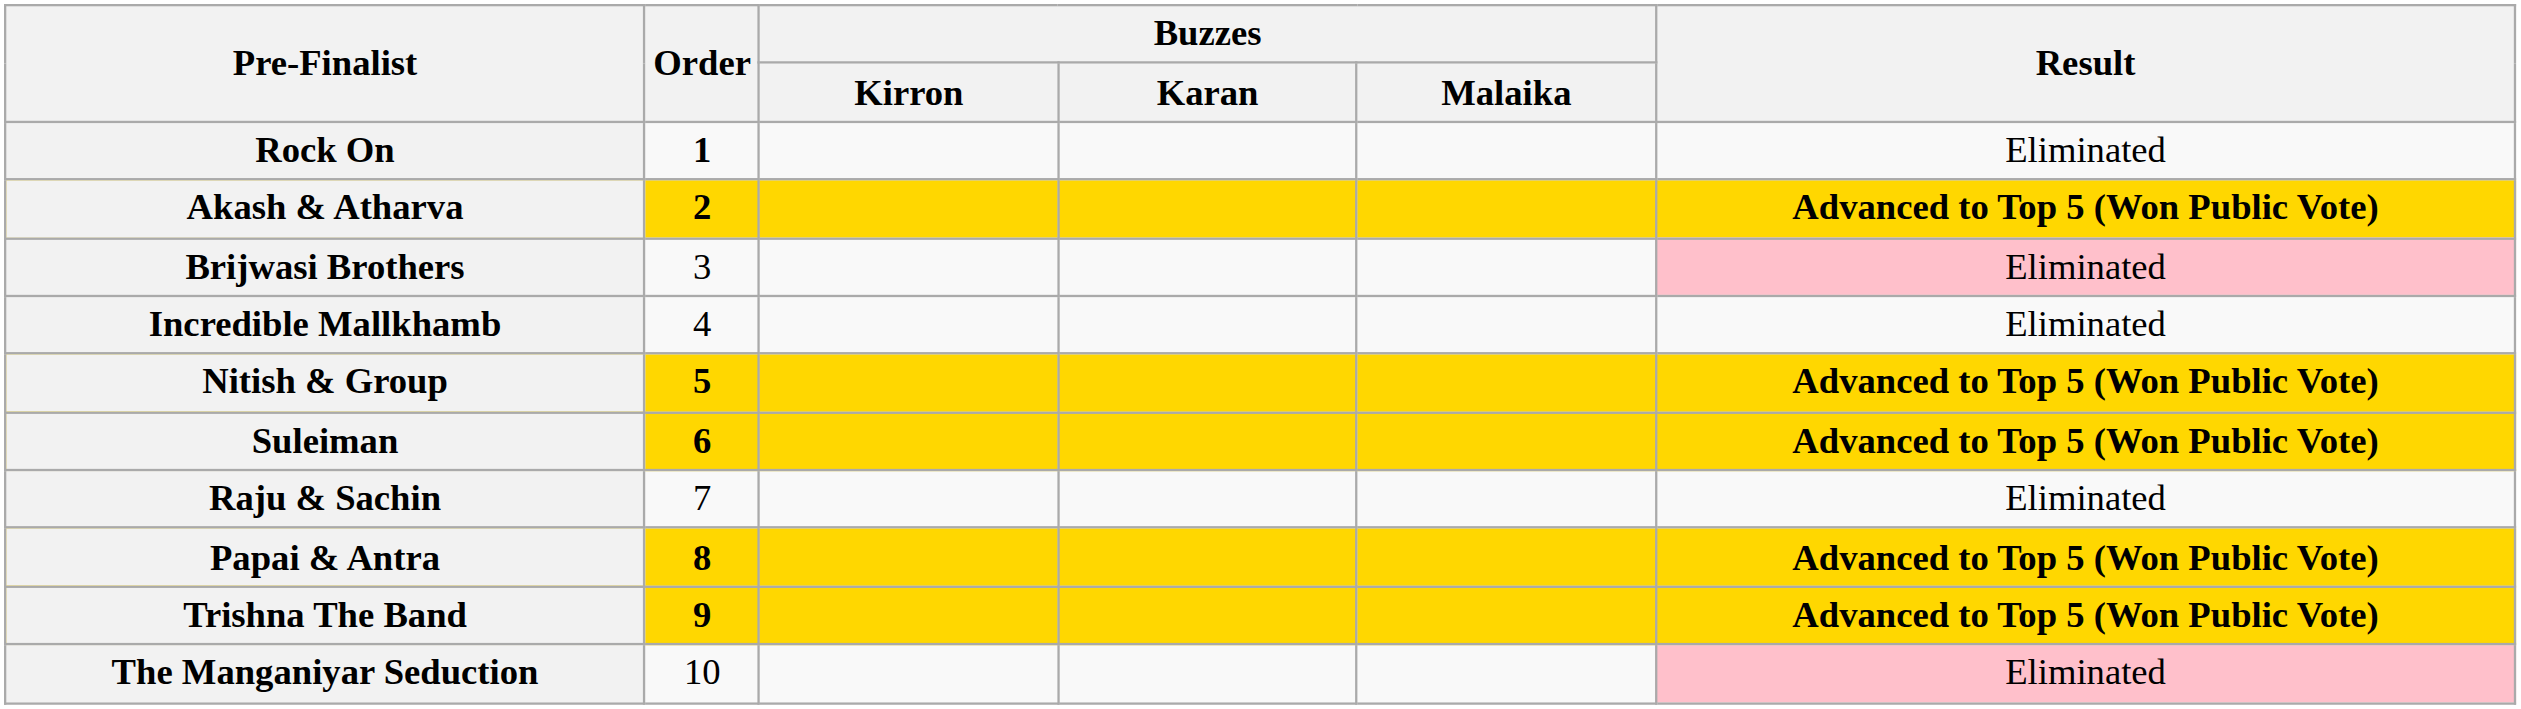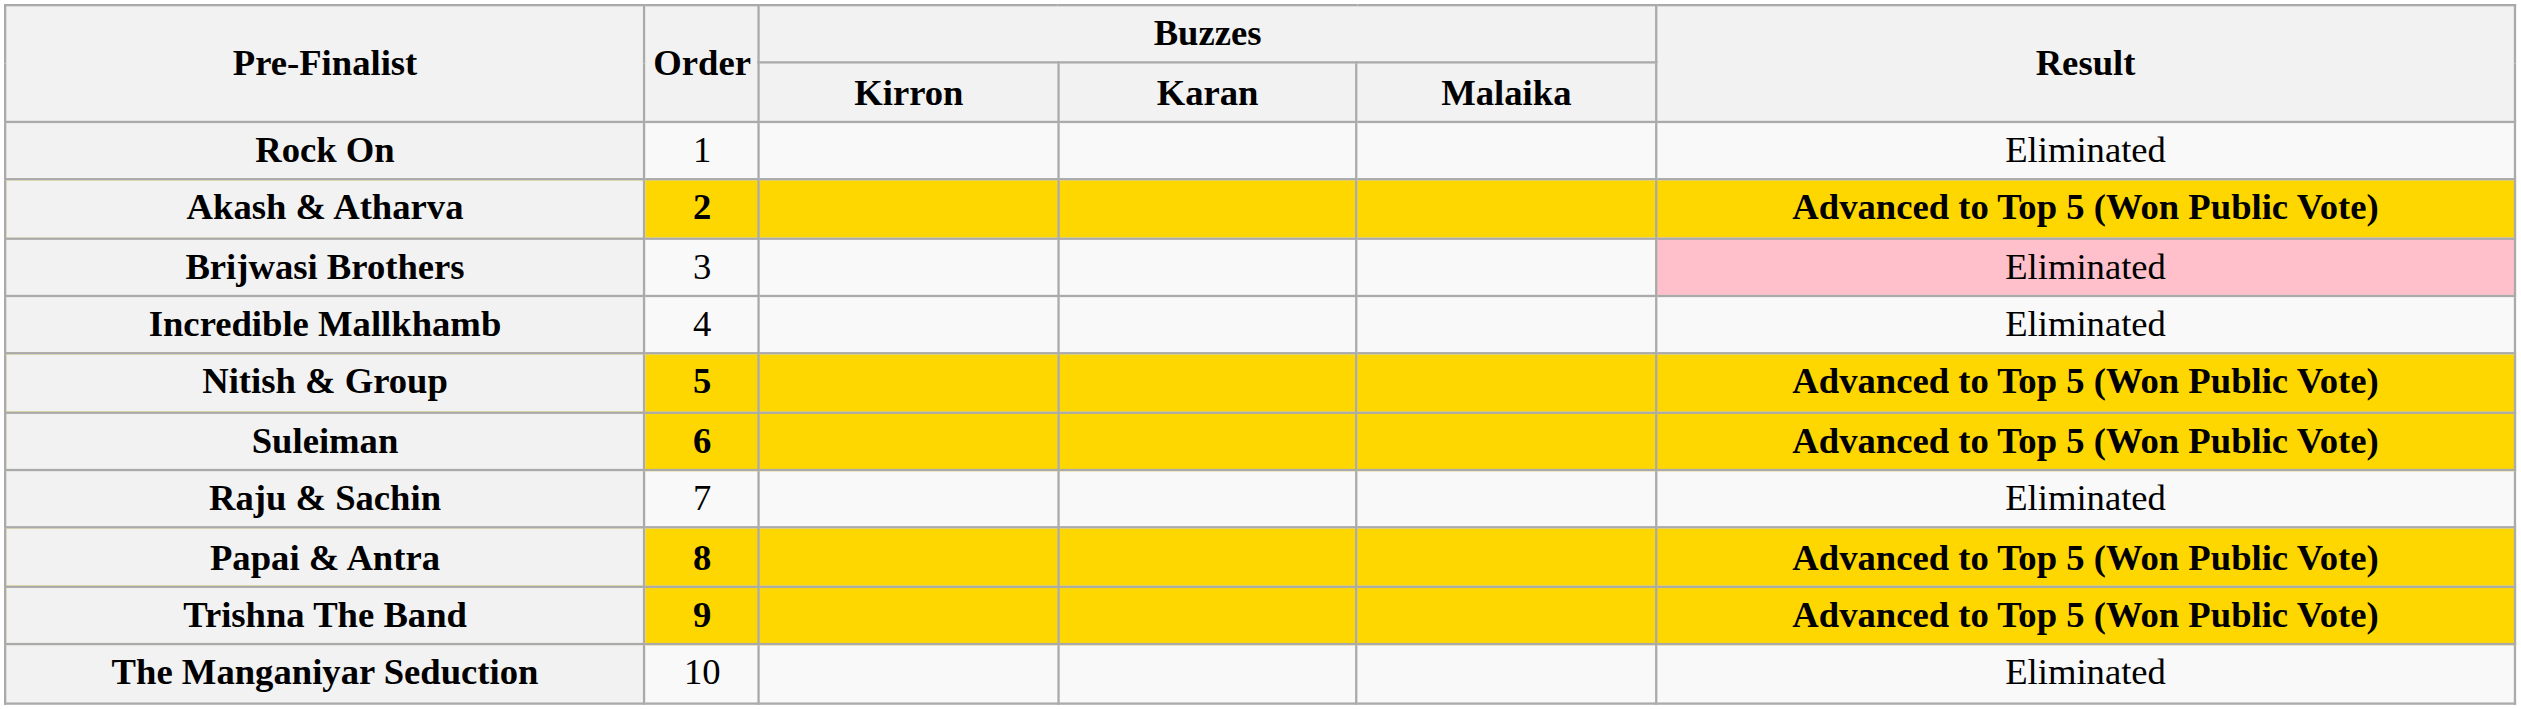(702, 149) bold -> (702, 149) normal
(2086, 672) pink background -> (2086, 672) no background
